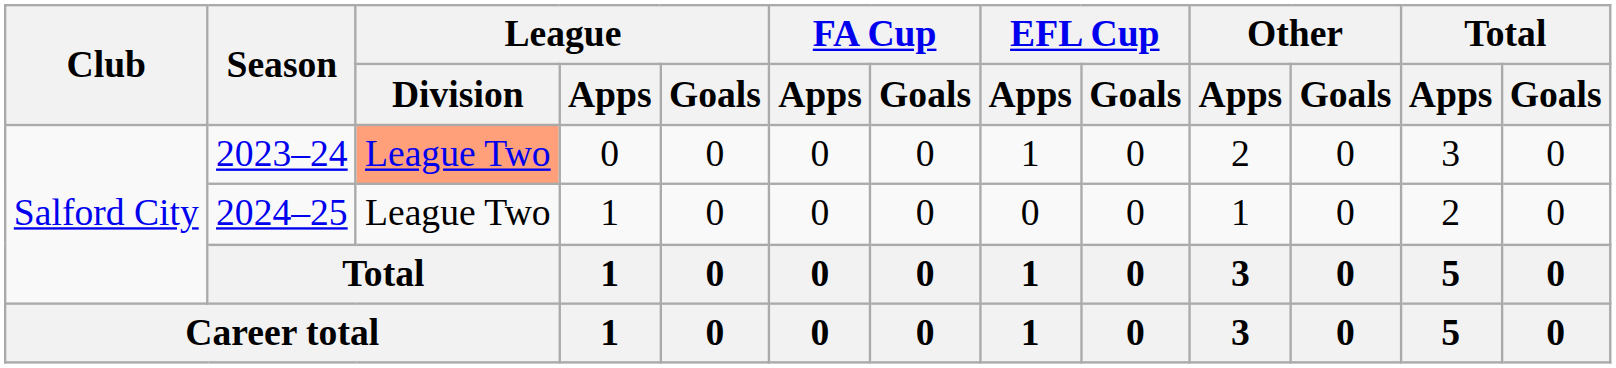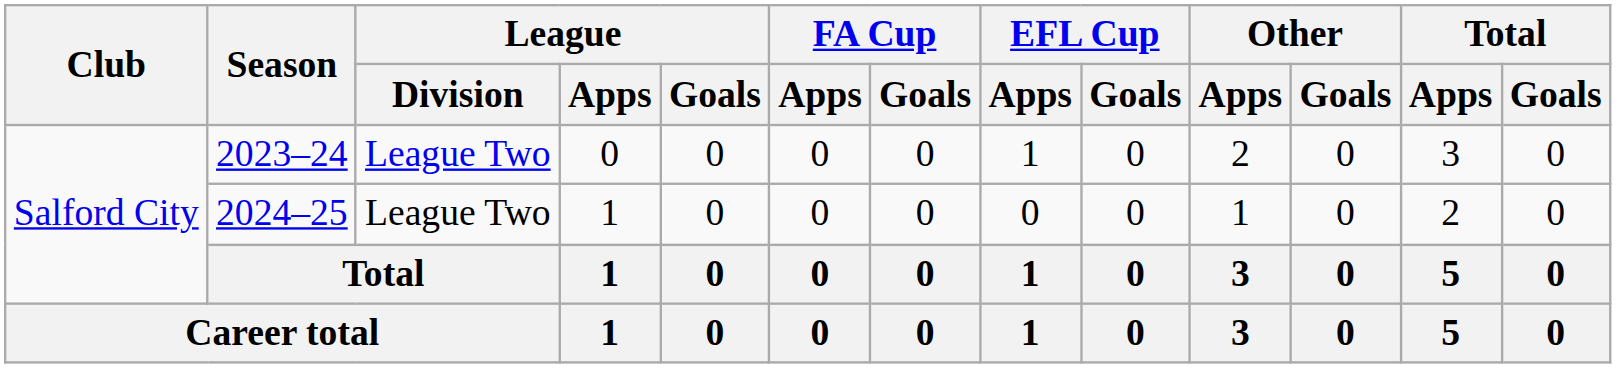(458, 153) lightsalmon background -> (458, 153) no background
